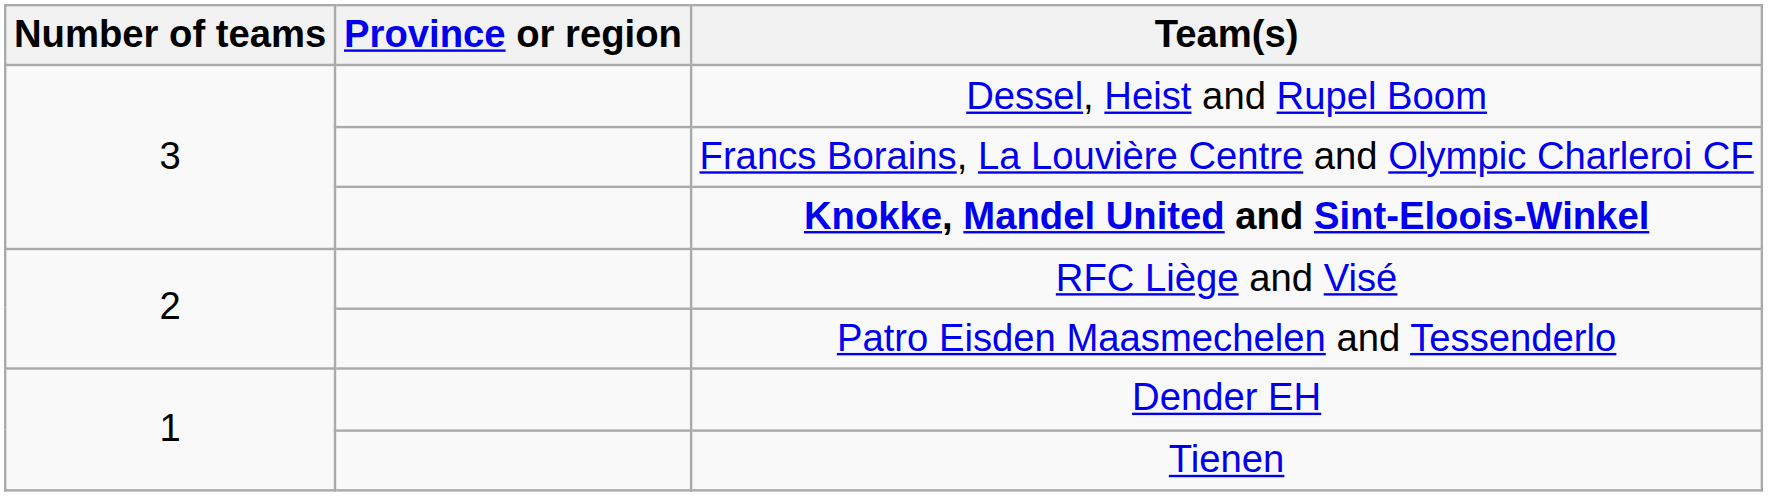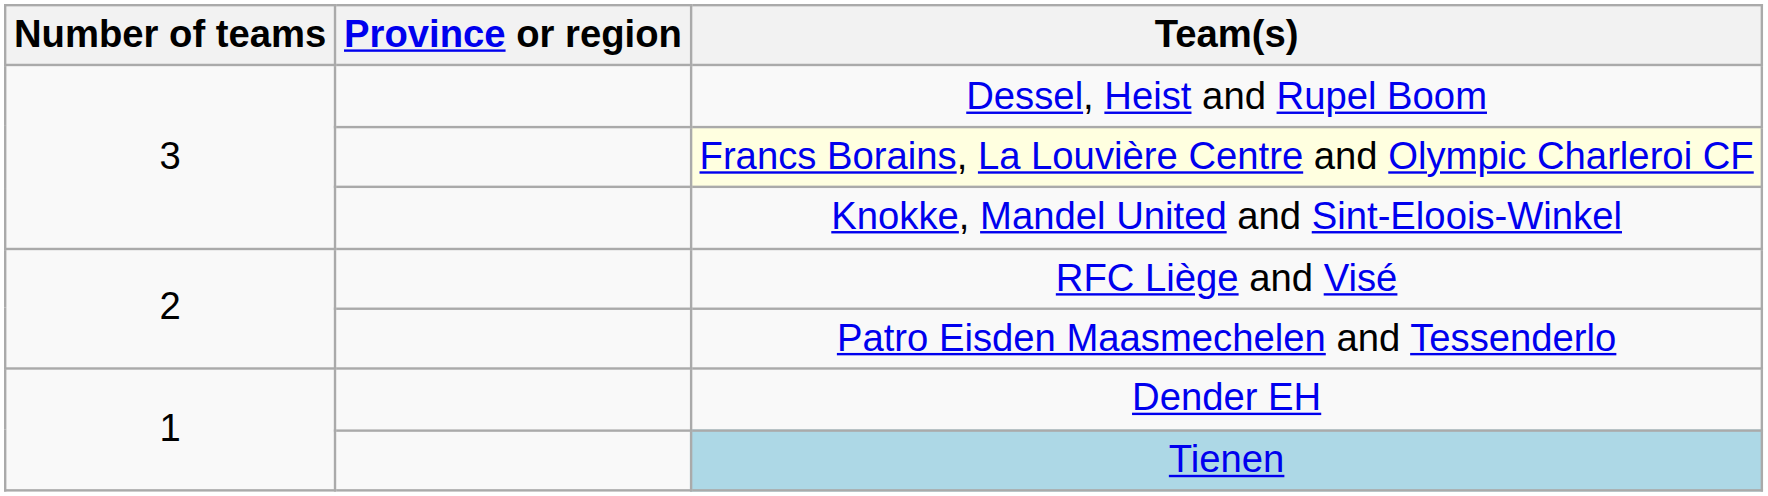(1227, 156) no background -> (1227, 156) lightyellow background
(1227, 216) bold -> (1227, 216) normal
(1227, 459) no background -> (1227, 459) lightblue background
